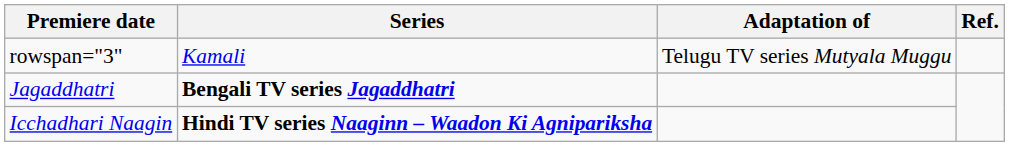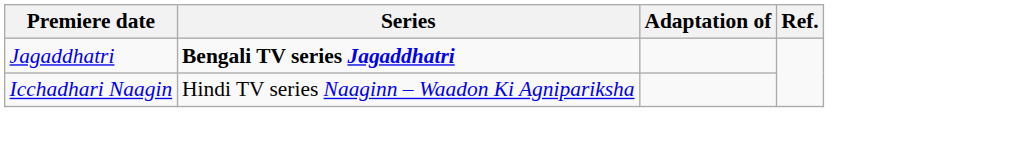- row: (66, 55)
(417, 123) bold -> (408, 89) normal
